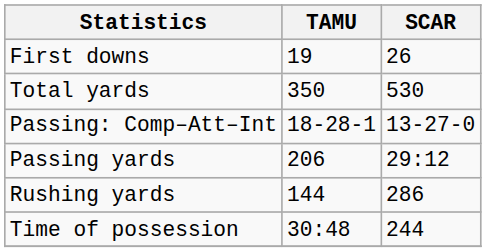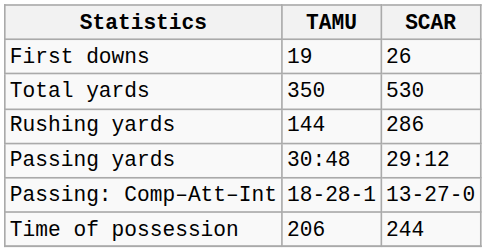rows swapped: (93, 195) <-> (143, 126)
(306, 160) 206 -> (319, 160) 30:48
(319, 229) 30:48 -> (306, 229) 206
